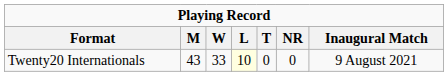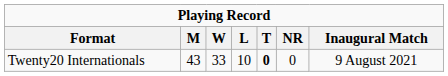(244, 60) lightyellow background -> (244, 60) no background
(266, 60) normal -> (266, 60) bold
